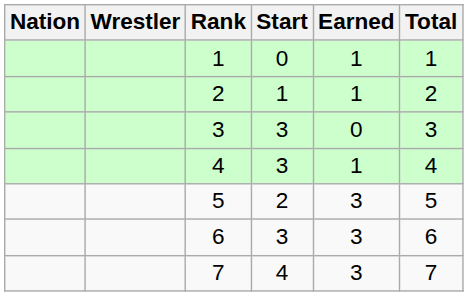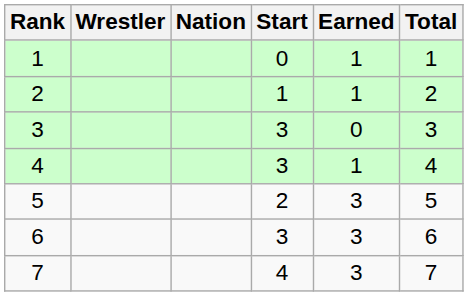columns swapped: (218, 22) <-> (45, 22)
